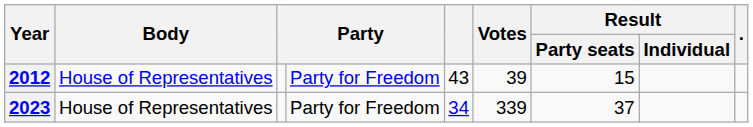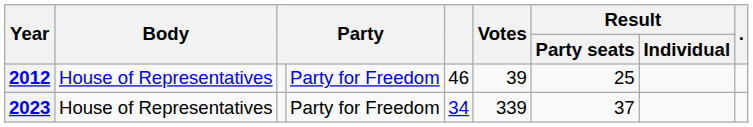(459, 78) 43 -> (459, 78) 46
(624, 78) 15 -> (624, 78) 25
